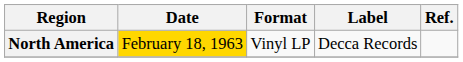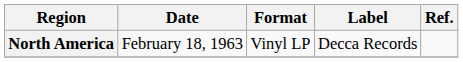(182, 43) gold background -> (182, 43) no background
